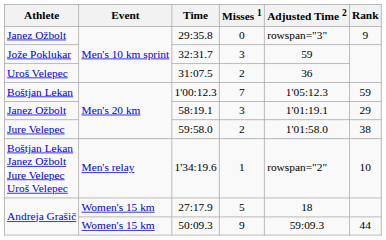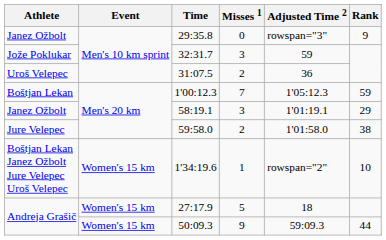(108, 168) Men's relay -> (118, 168) Women's 15 km
